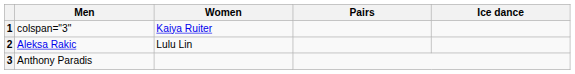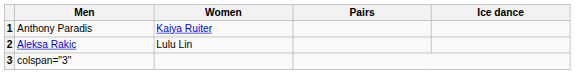(44, 28) colspan="3" -> (55, 28) Anthony Paradis
(55, 61) Anthony Paradis -> (44, 61) colspan="3"
